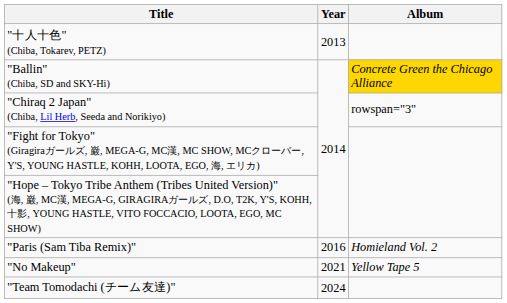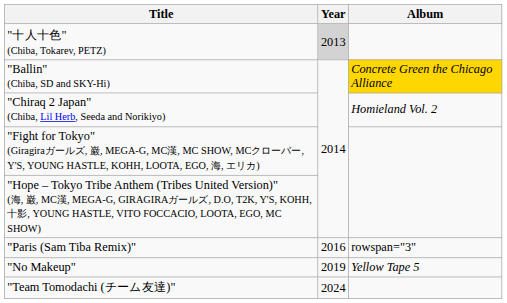(333, 41) no background -> (333, 41) lightgrey background
(384, 109) rowspan="3" -> (394, 109) Homieland Vol. 2
(394, 247) Homieland Vol. 2 -> (384, 247) rowspan="3"
(333, 267) 2021 -> (333, 267) 2019
